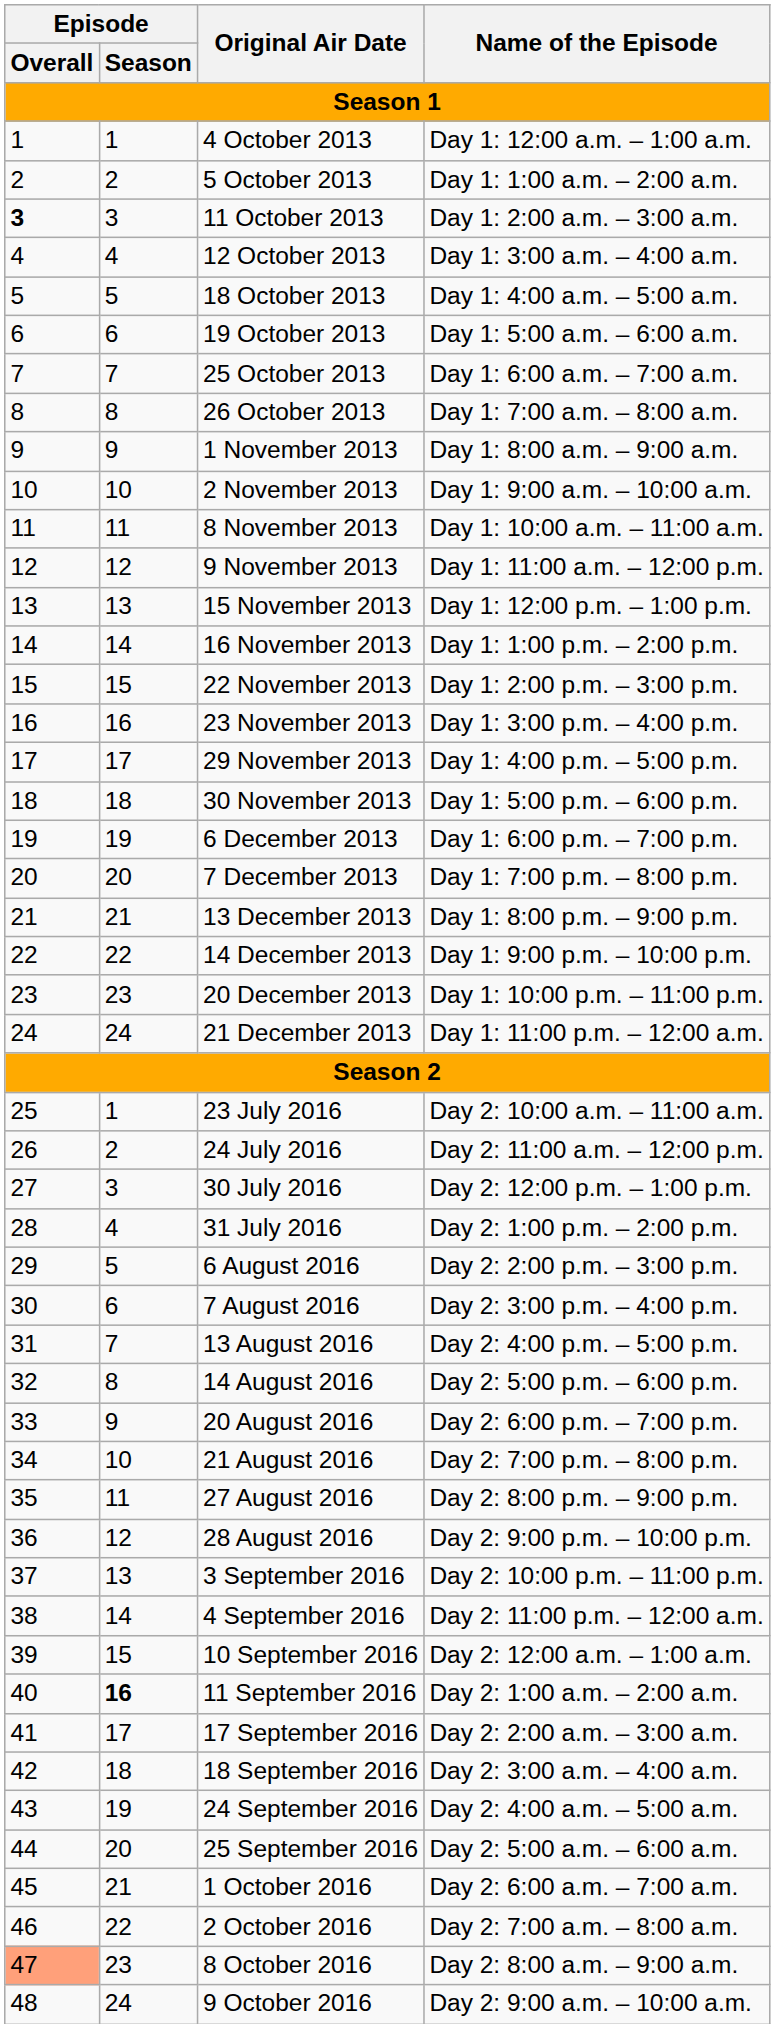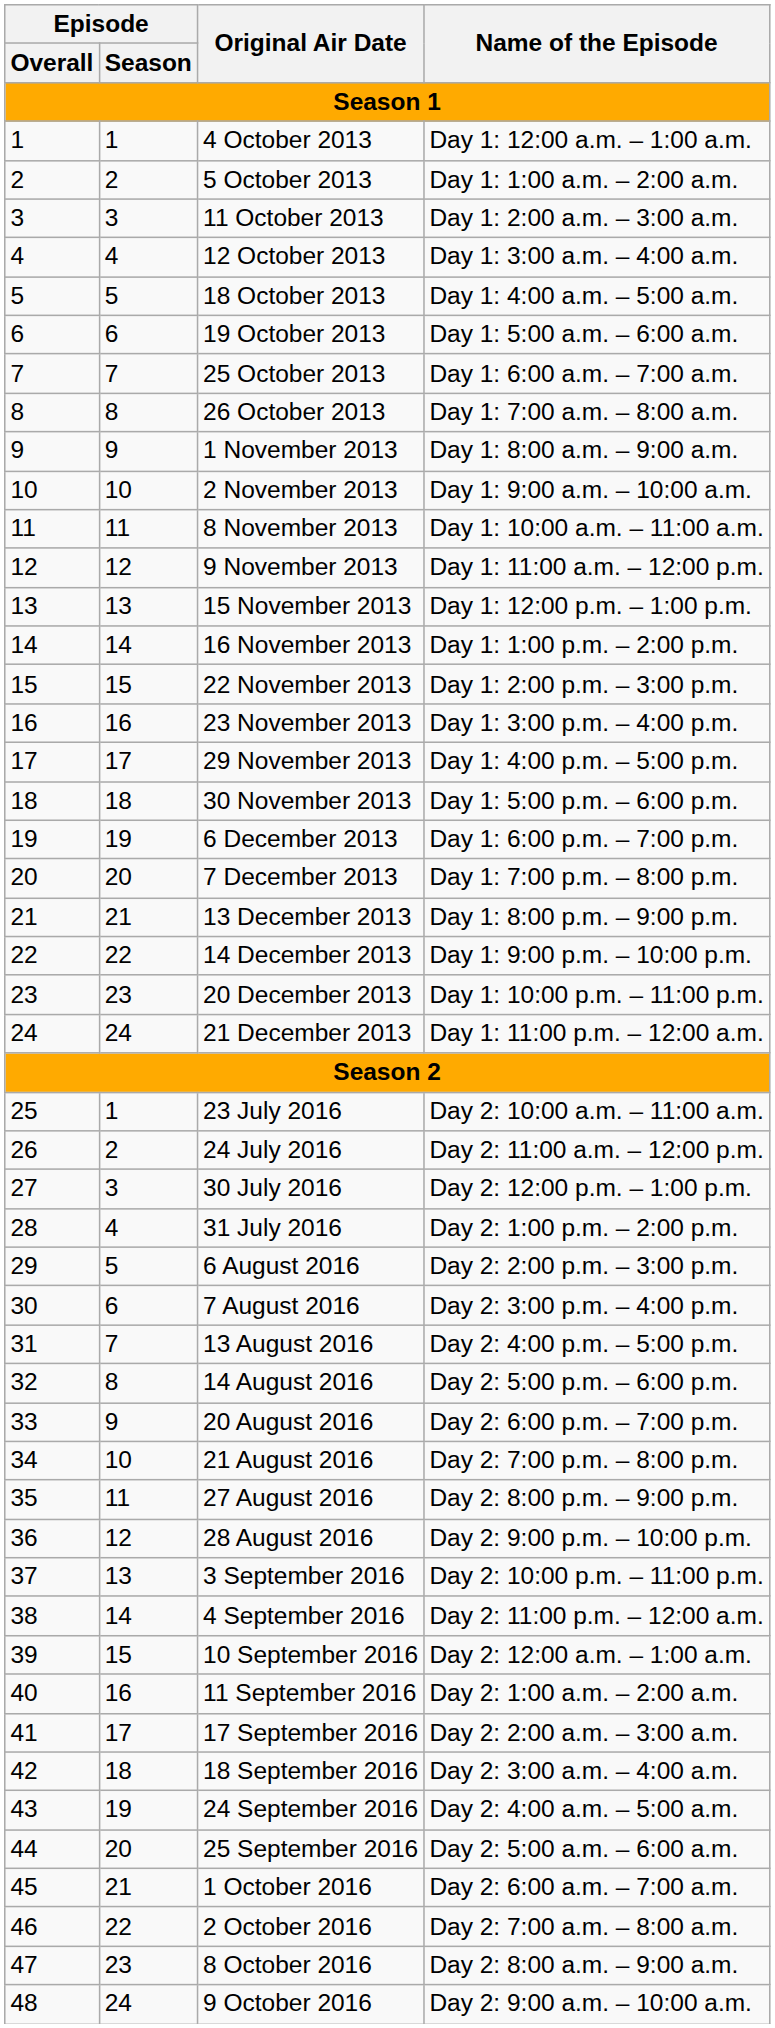(17, 218) bold -> (17, 218) normal
(118, 1693) bold -> (118, 1693) normal
(24, 1965) lightsalmon background -> (24, 1965) no background
